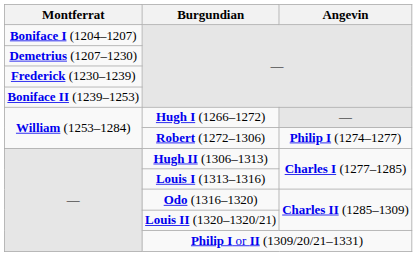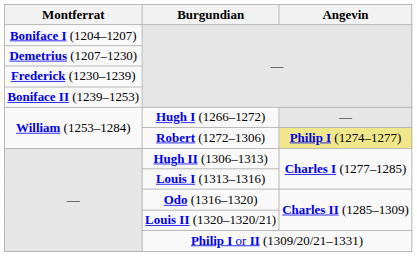(346, 138) no background -> (346, 138) khaki background
